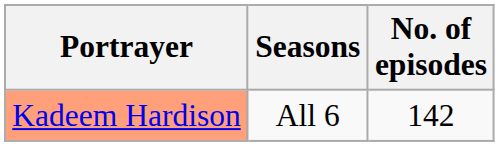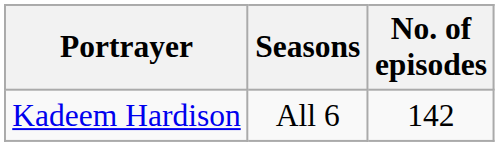(126, 114) lightsalmon background -> (126, 114) no background
